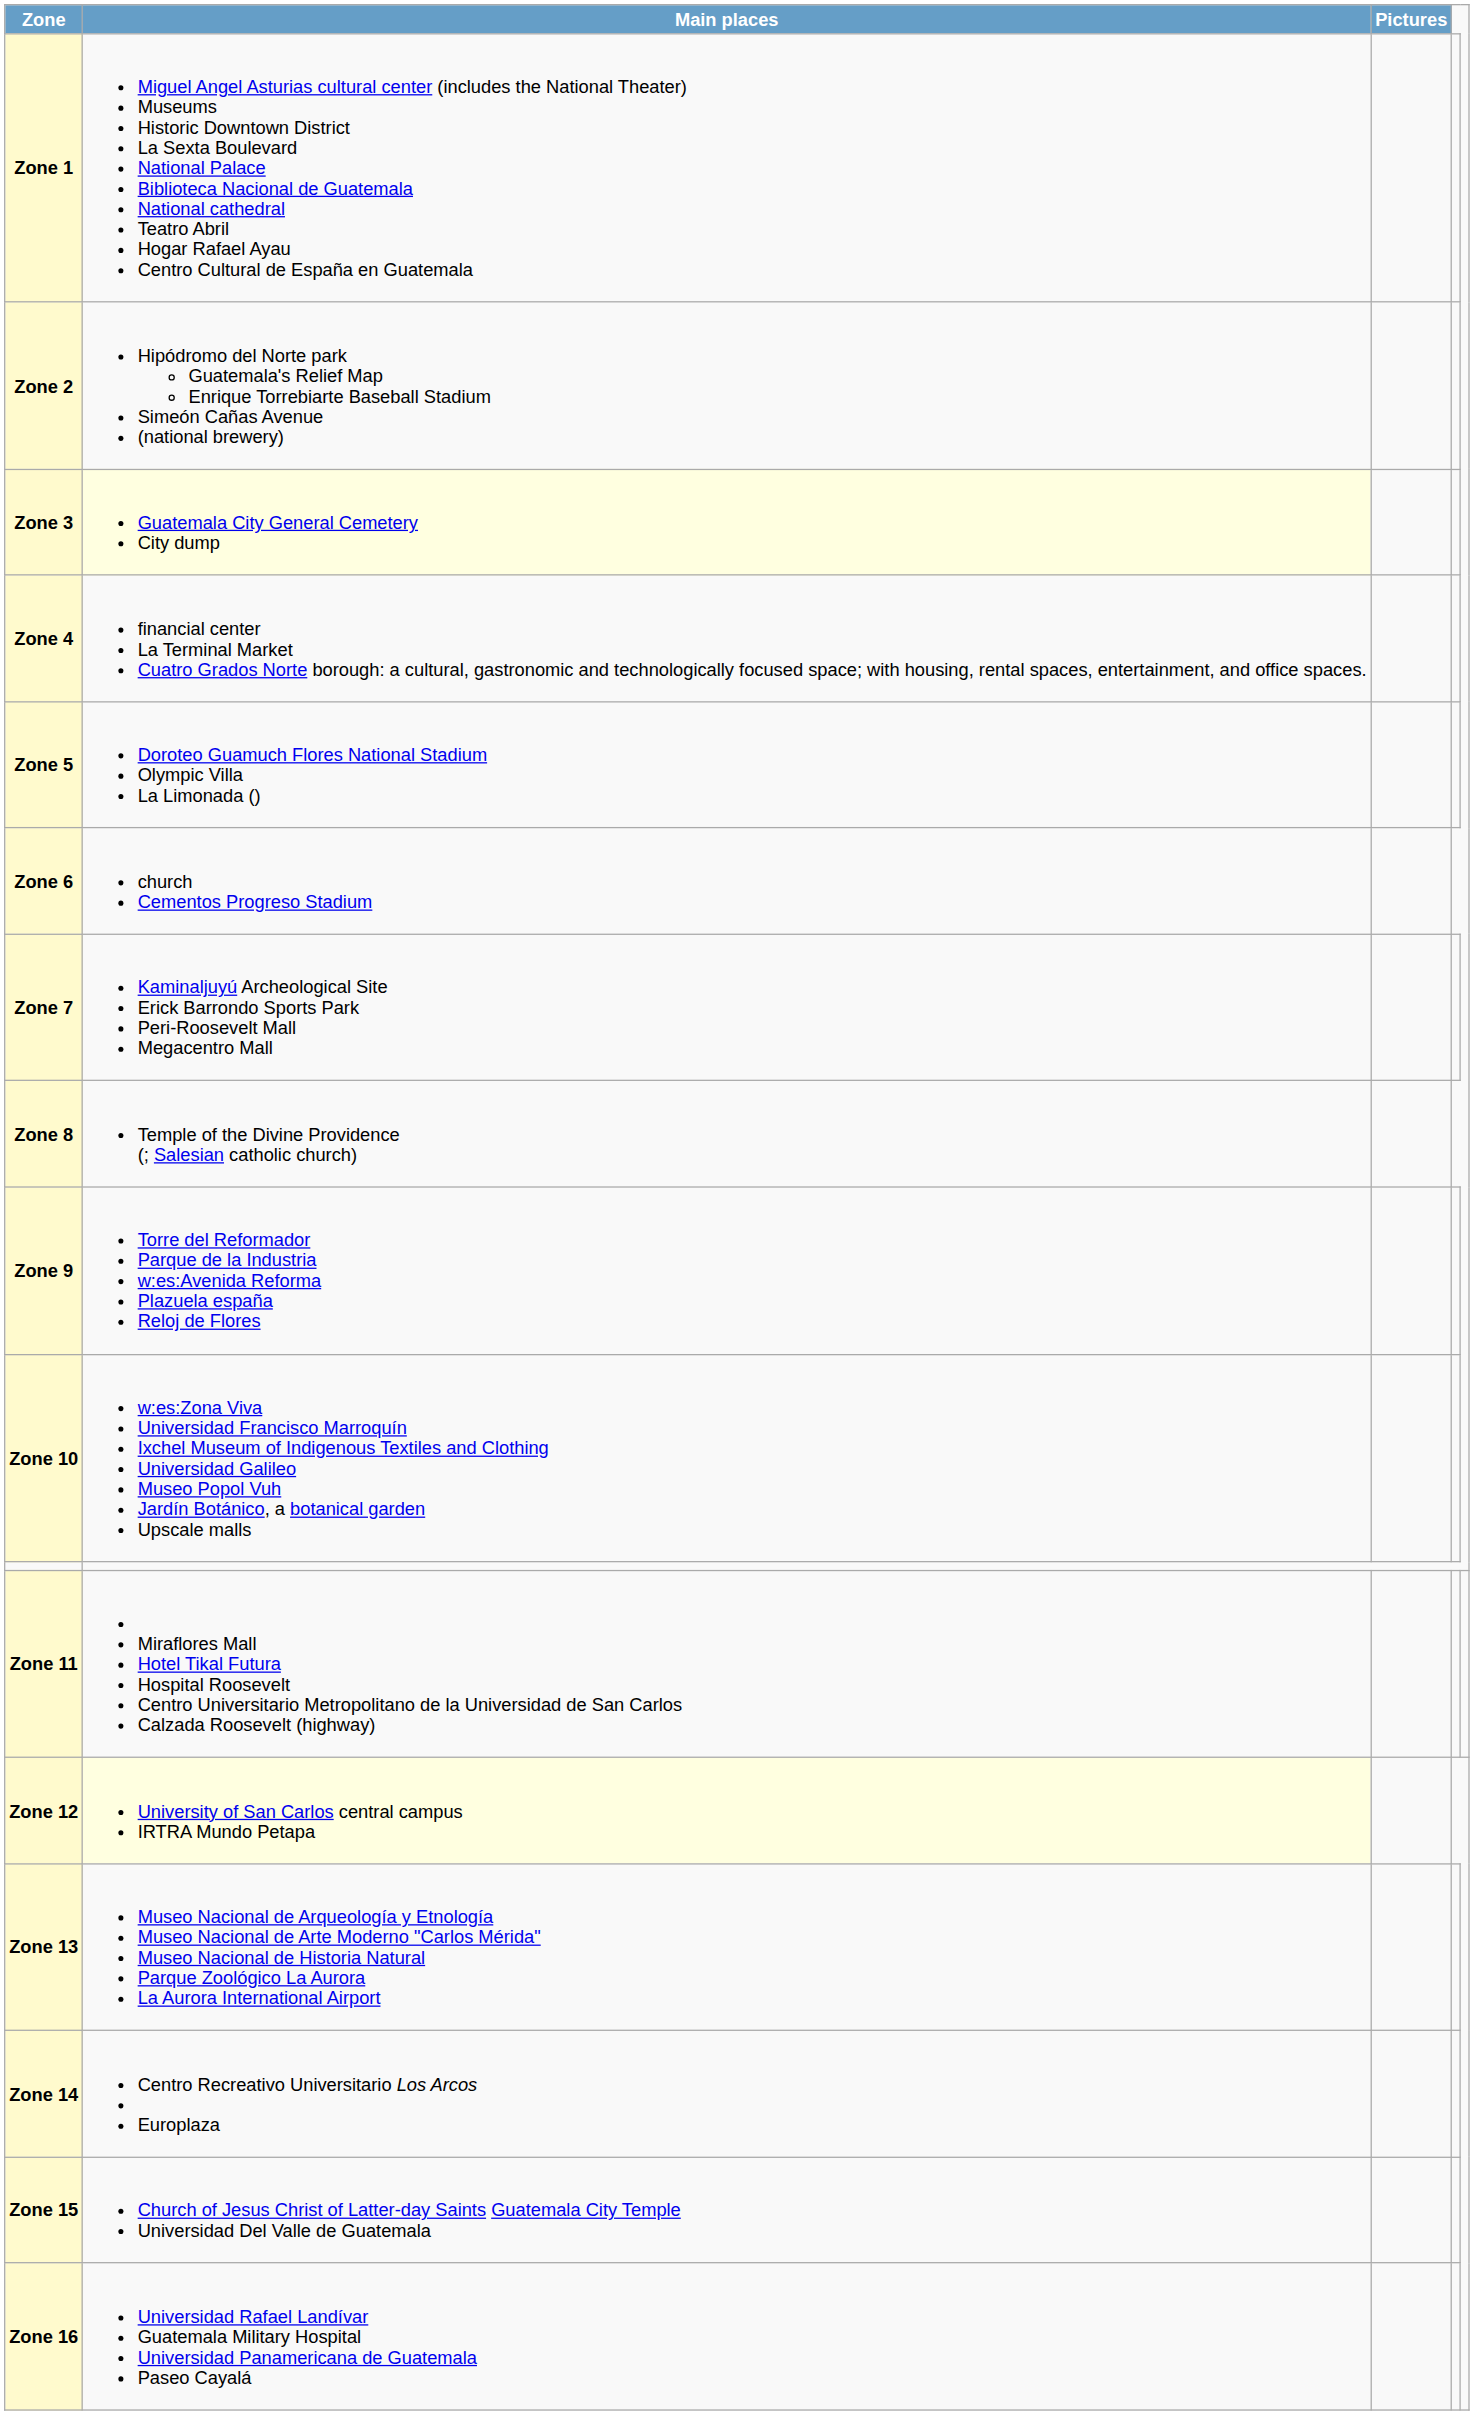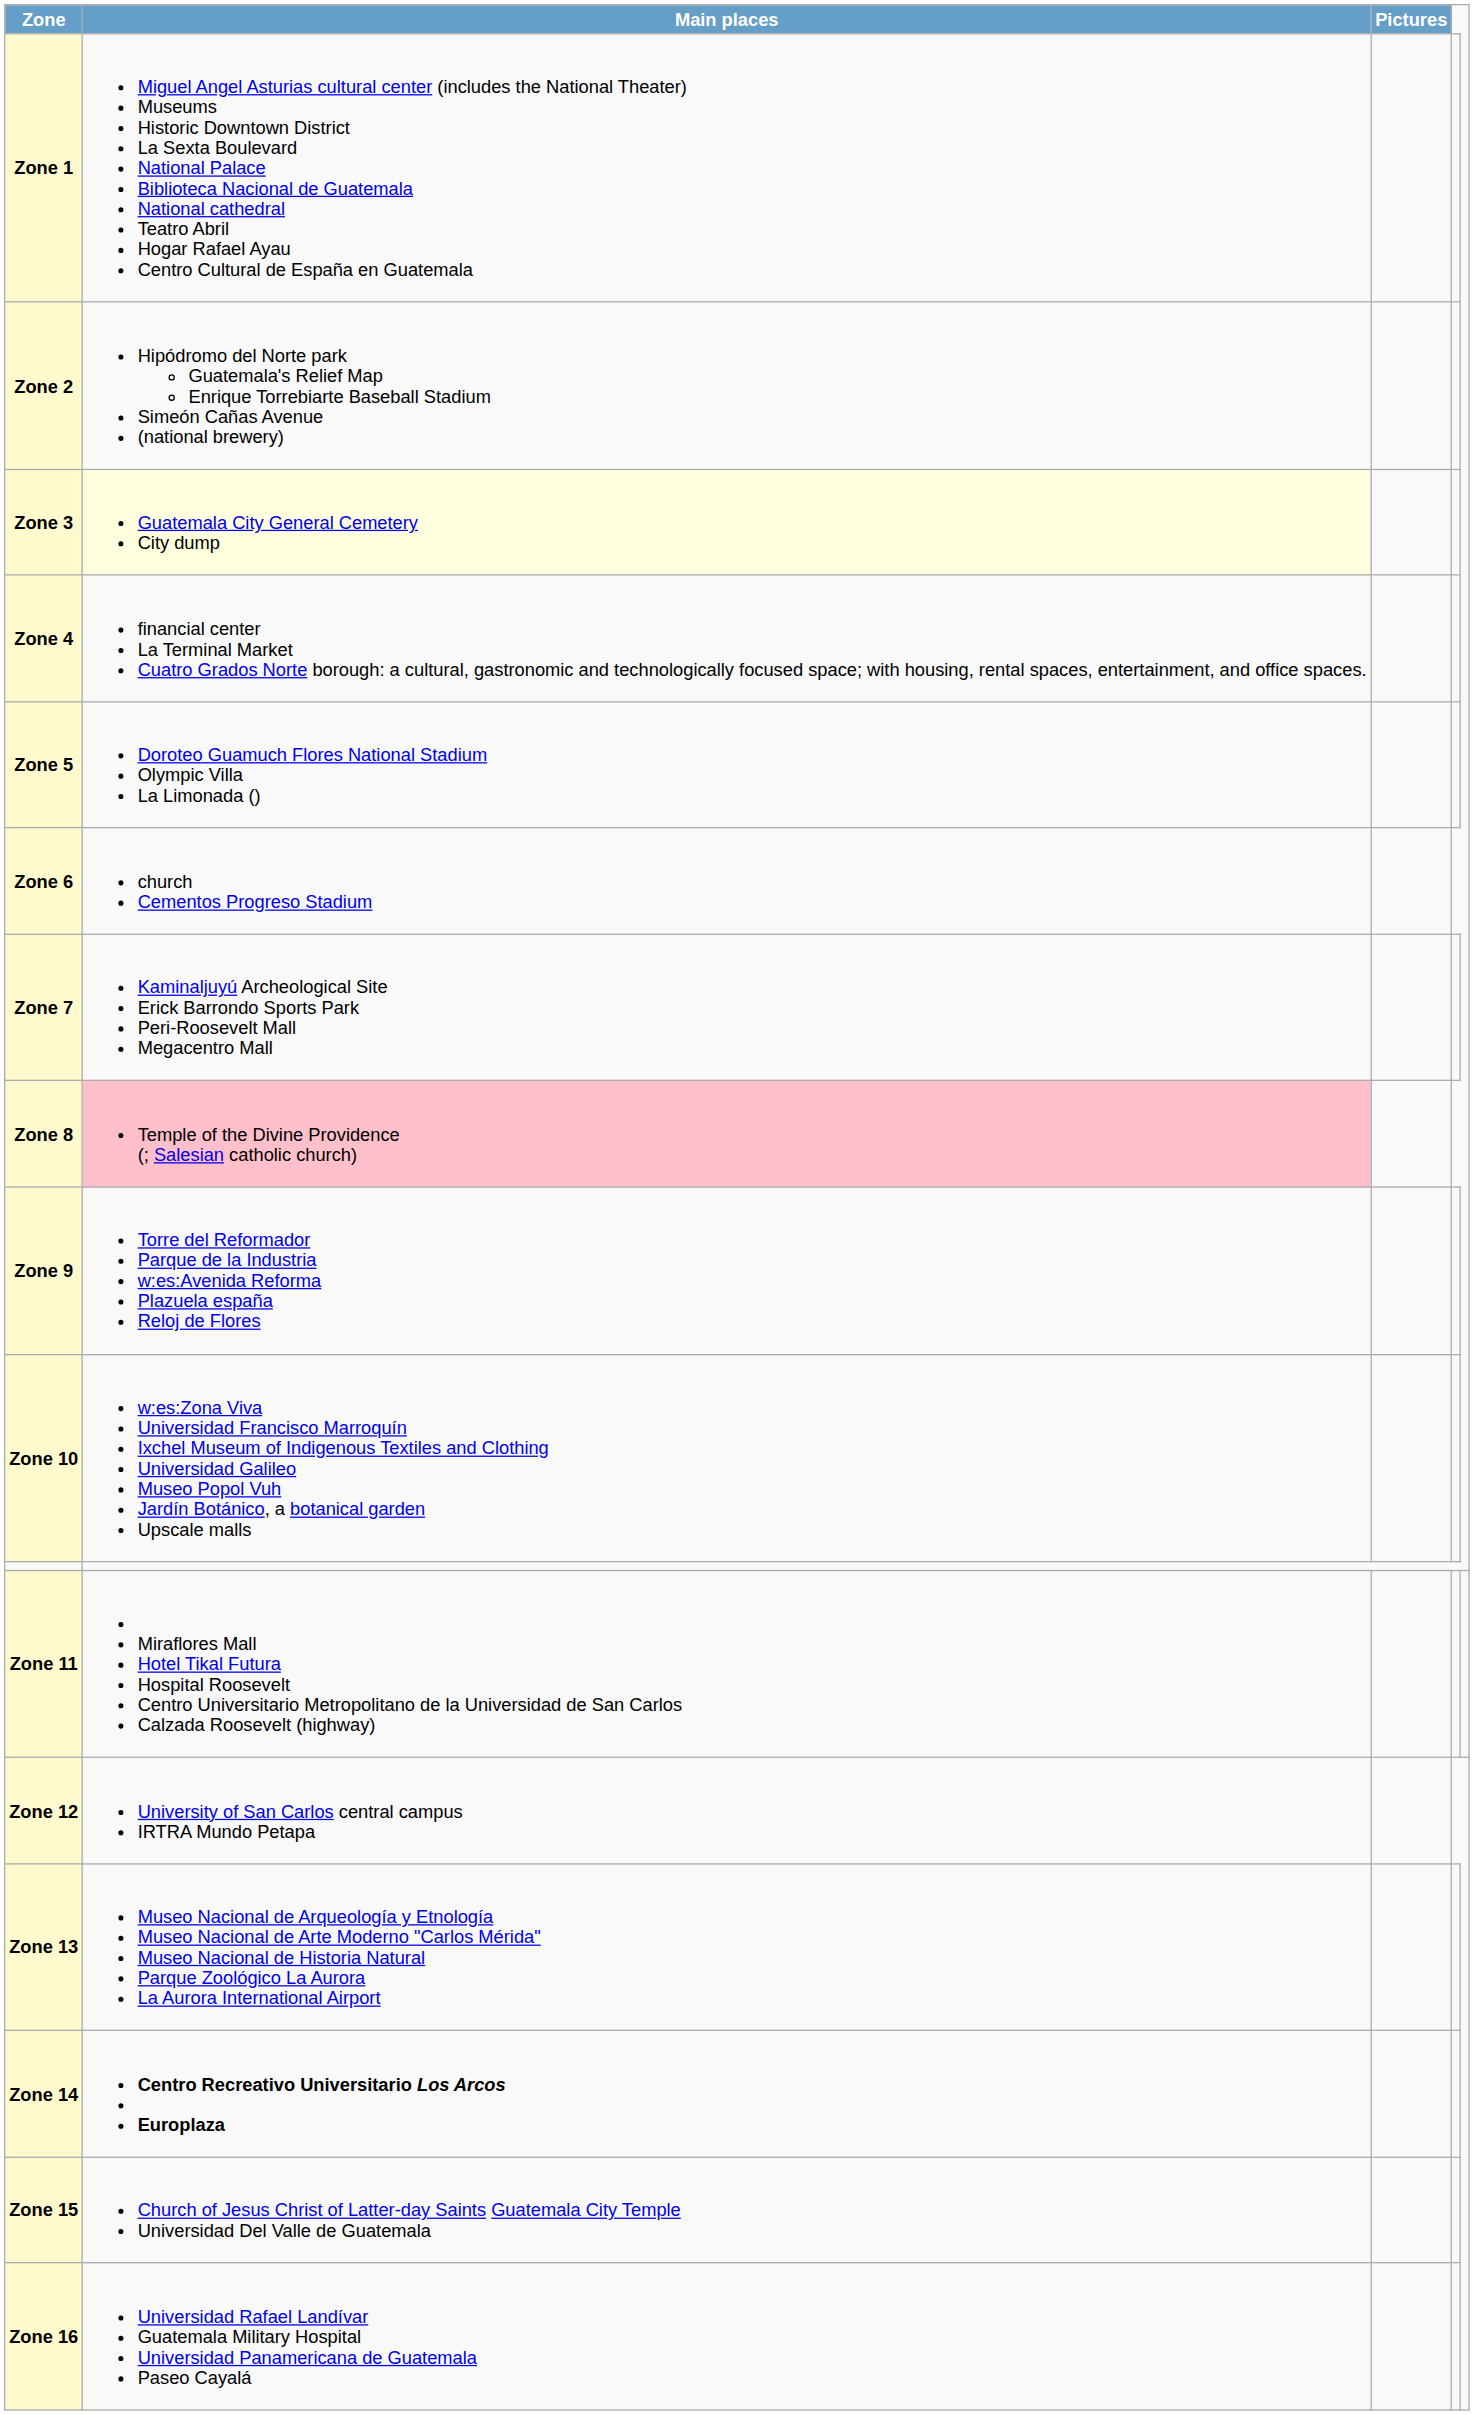(727, 1145) no background -> (727, 1145) pink background
(727, 1821) lightyellow background -> (727, 1821) no background
(727, 2105) normal -> (727, 2105) bold
